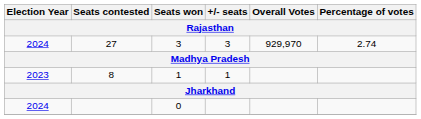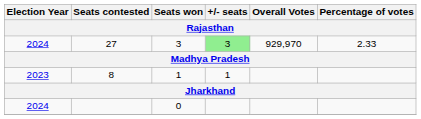(228, 43) no background -> (228, 43) lightgreen background
(367, 43) 2.74 -> (367, 43) 2.33
